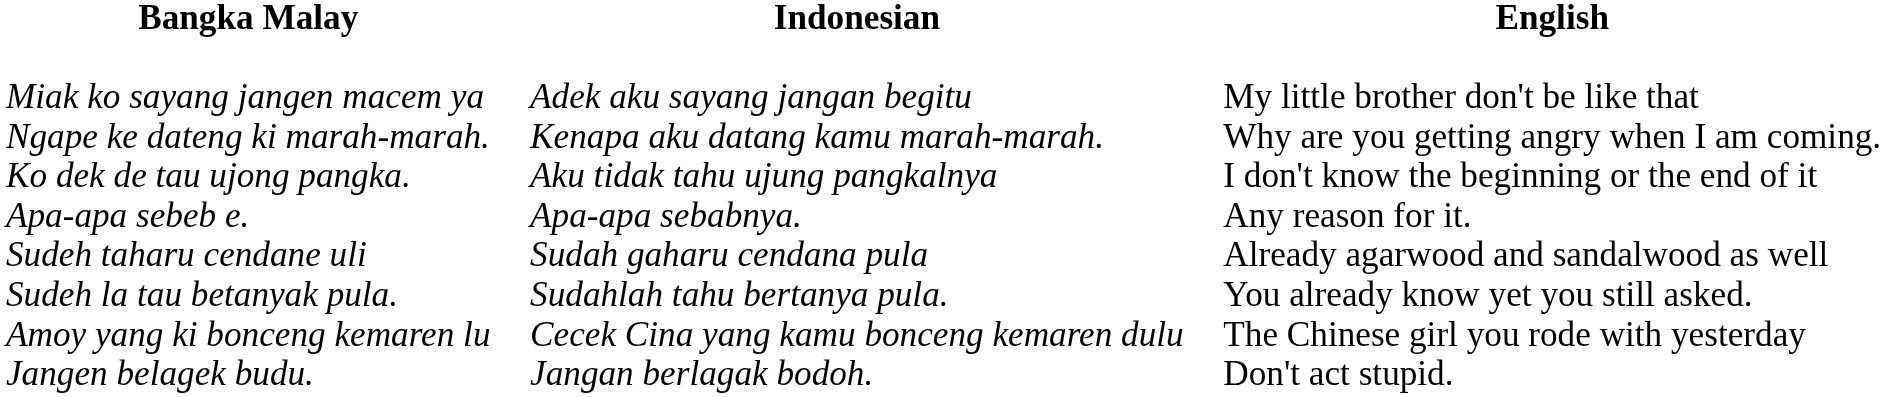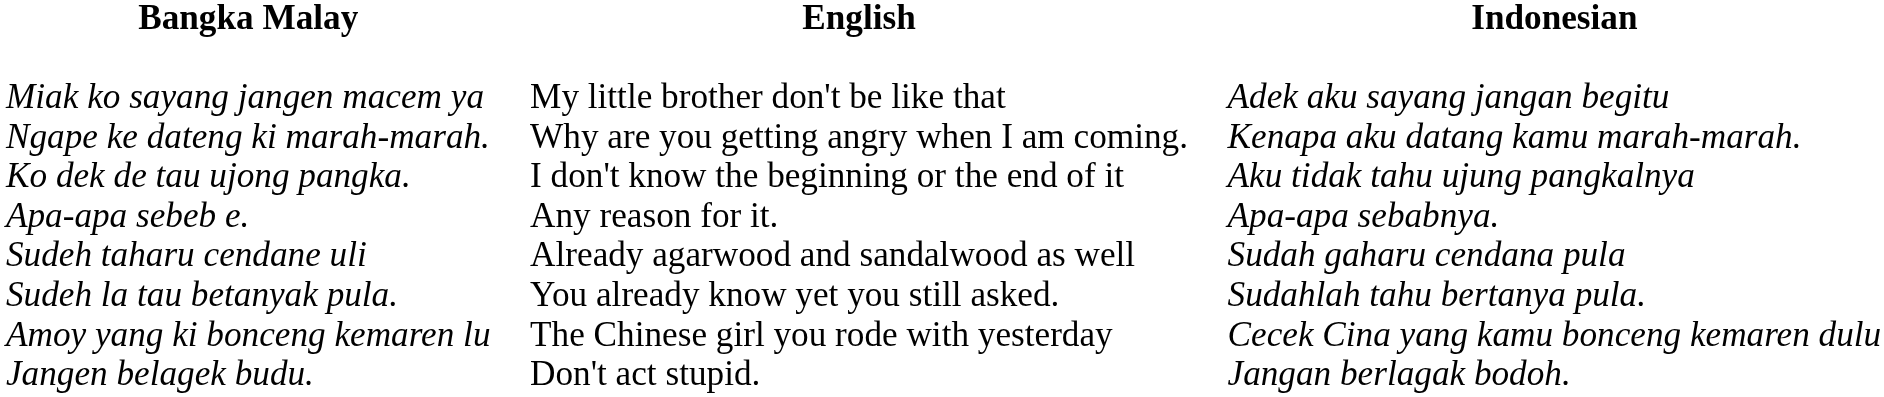columns swapped: (857, 17) <-> (1552, 17)
